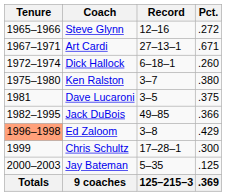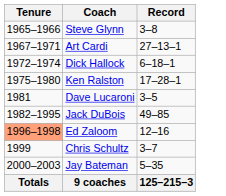- column: (209, 13)
(154, 30) 12–16 -> (148, 30) 3–8
(148, 81) 3–7 -> (160, 81) 17–28–1
(148, 132) 3–8 -> (154, 132) 12–16
(160, 149) 17–28–1 -> (148, 149) 3–7
